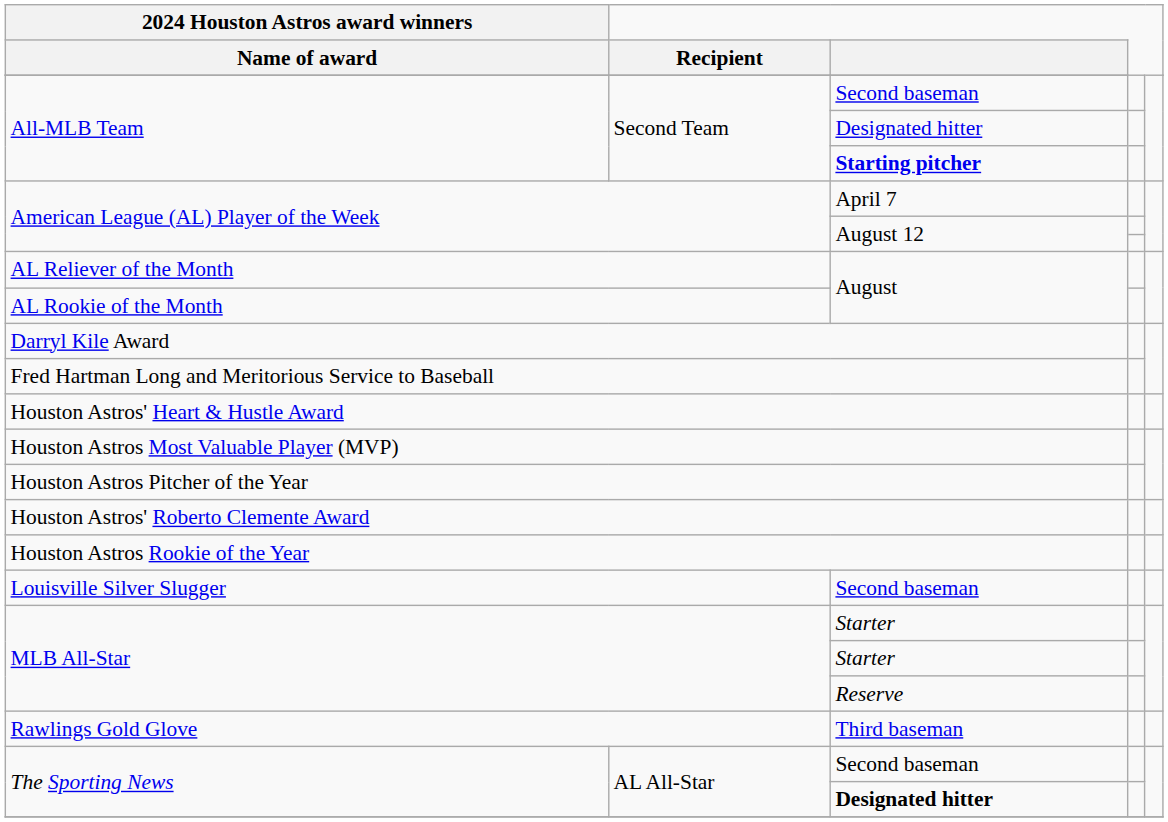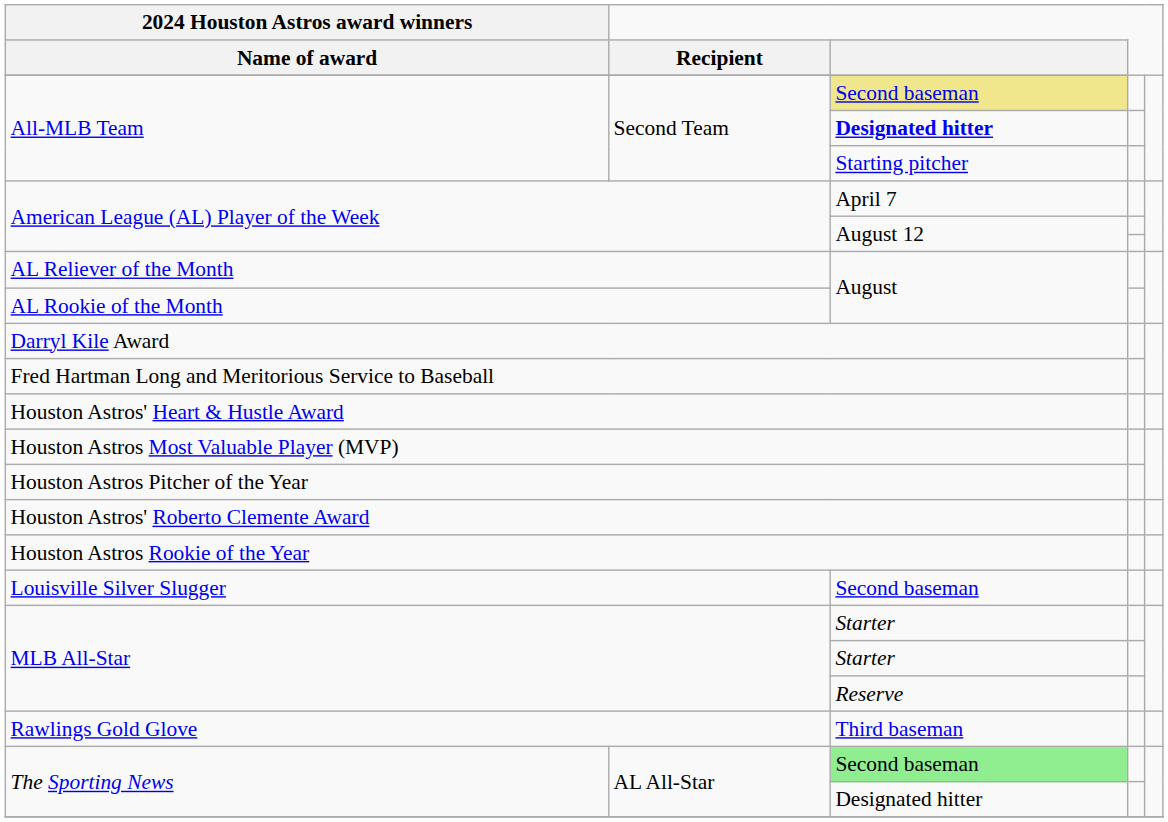(907, 92) no background -> (907, 92) khaki background
(909, 128) normal -> (914, 128) bold
(908, 163) bold -> (902, 163) normal
(907, 764) no background -> (907, 764) lightgreen background
(914, 799) bold -> (909, 799) normal
